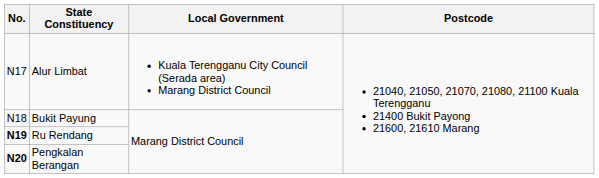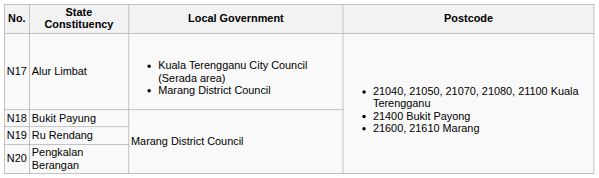(17, 135) bold -> (17, 135) normal
(17, 158) bold -> (17, 158) normal
